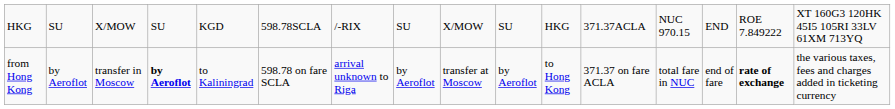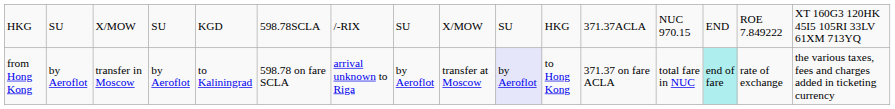(171, 76) bold -> (171, 76) normal
(517, 76) no background -> (517, 76) lavender background
(719, 76) no background -> (720, 76) paleturquoise background
(762, 76) bold -> (761, 76) normal
